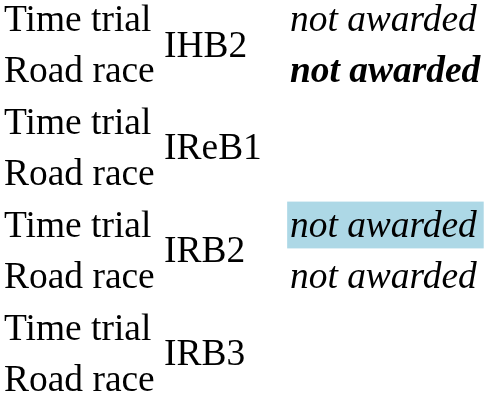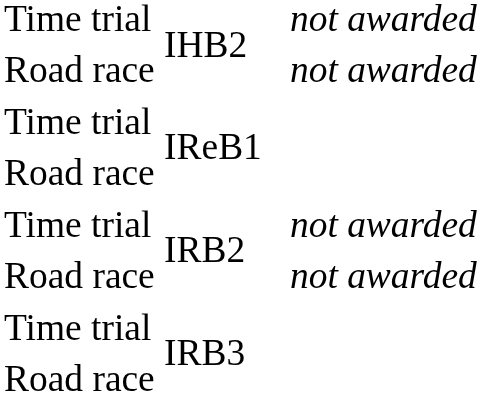(385, 69) bold -> (383, 69) normal
(383, 224) lightblue background -> (383, 224) no background
